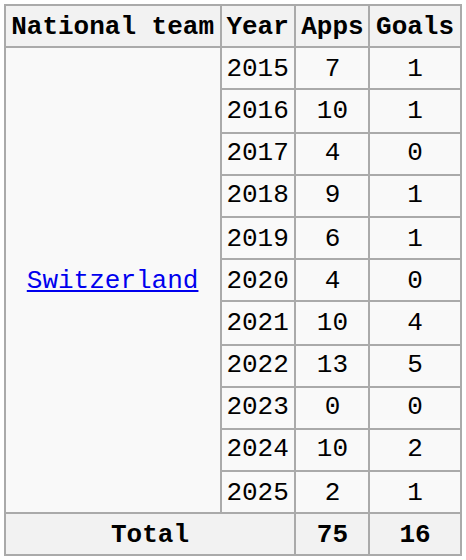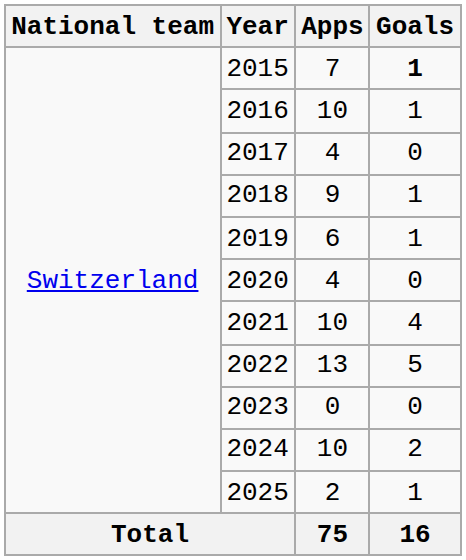(415, 69) normal -> (415, 69) bold
